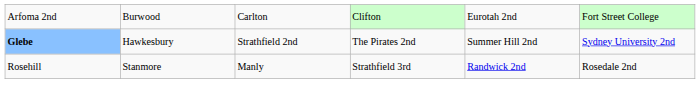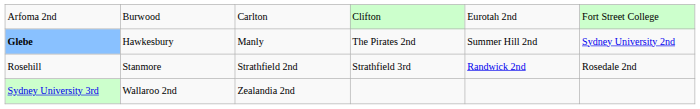(267, 41) Strathfield 2nd -> (251, 41) Manly
(251, 66) Manly -> (267, 66) Strathfield 2nd
+ row: (53, 91)
